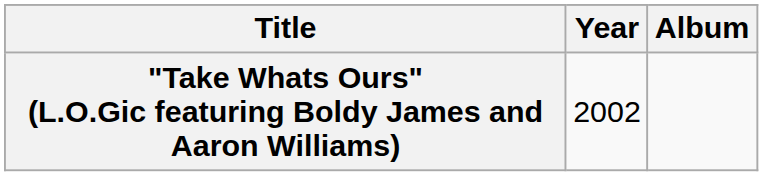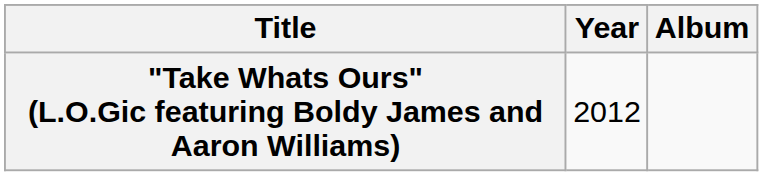(607, 111) 2002 -> (607, 111) 2012
